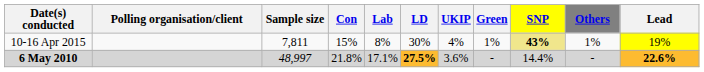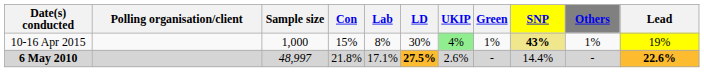(295, 42) 7,811 -> (295, 42) 1,000
(456, 42) no background -> (456, 42) lightgreen background
(456, 59) 3.6% -> (456, 59) 2.6%
